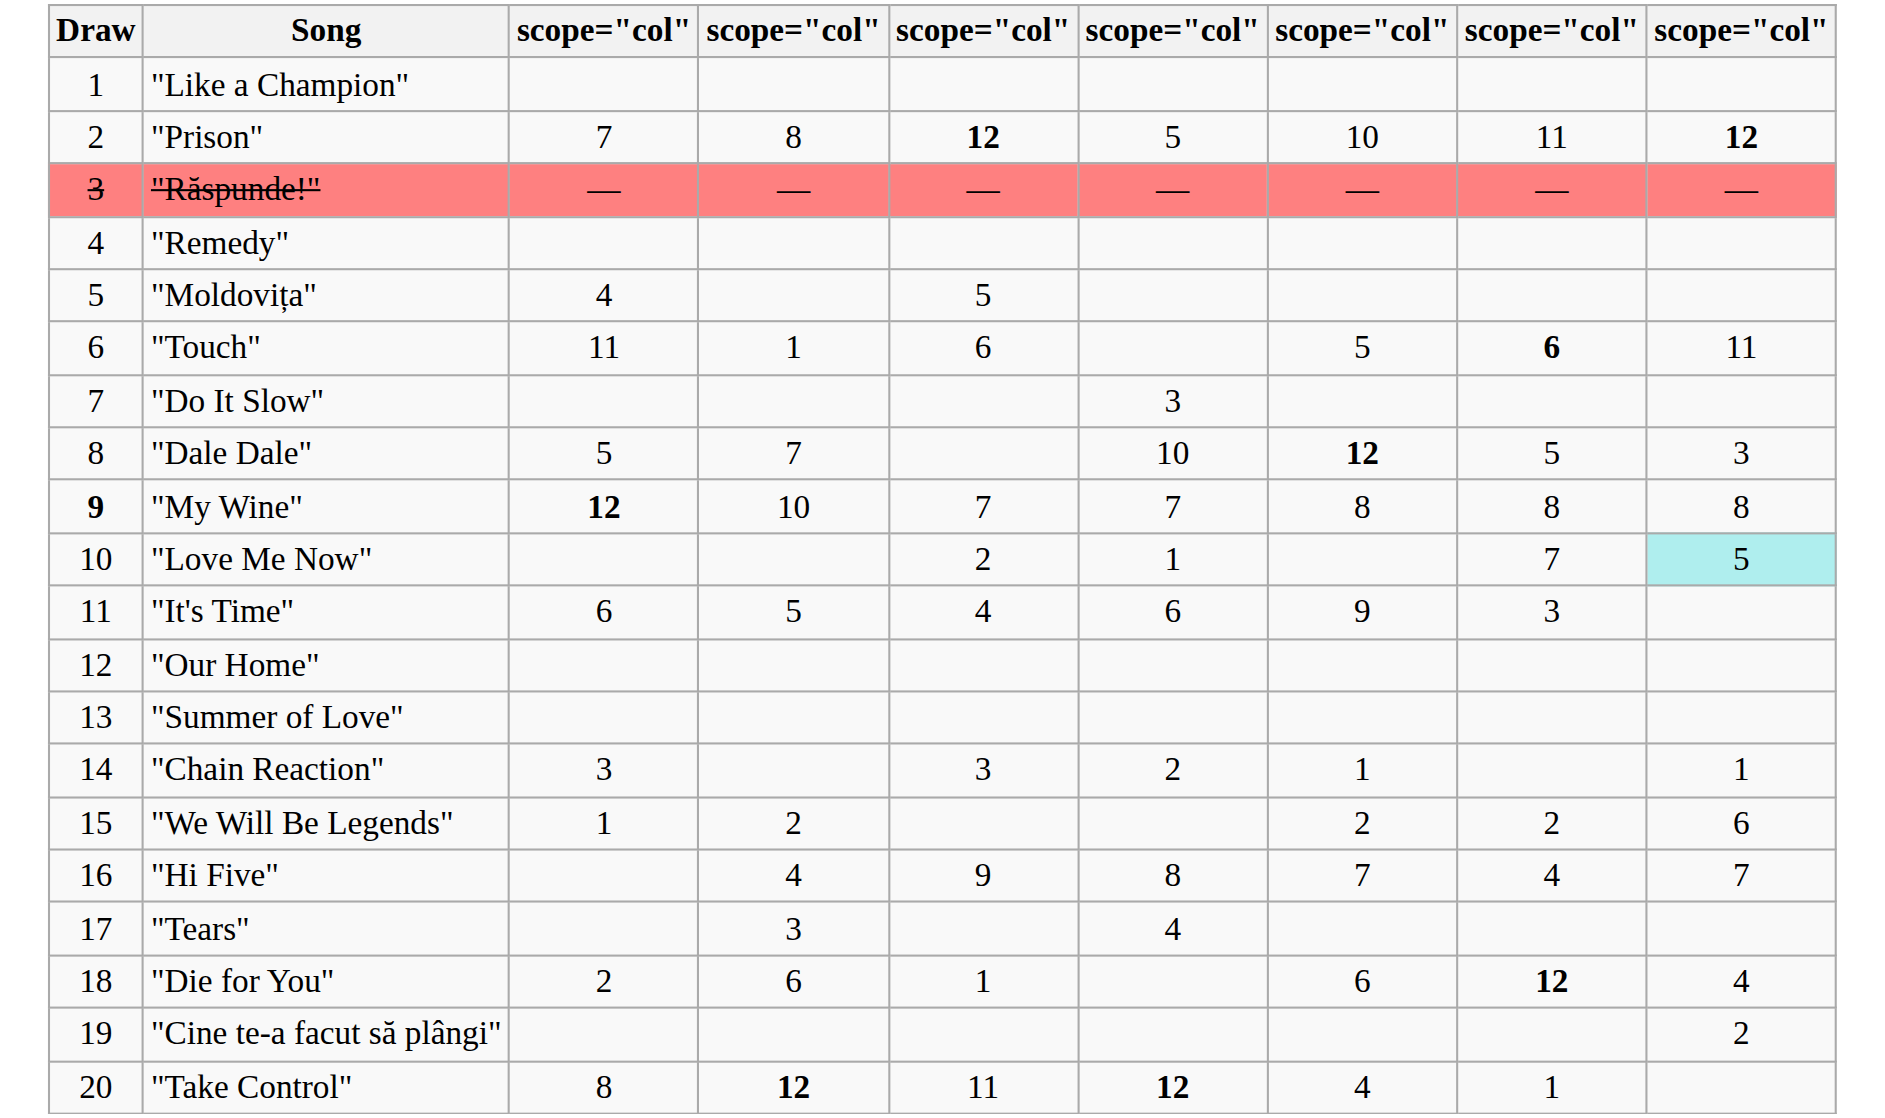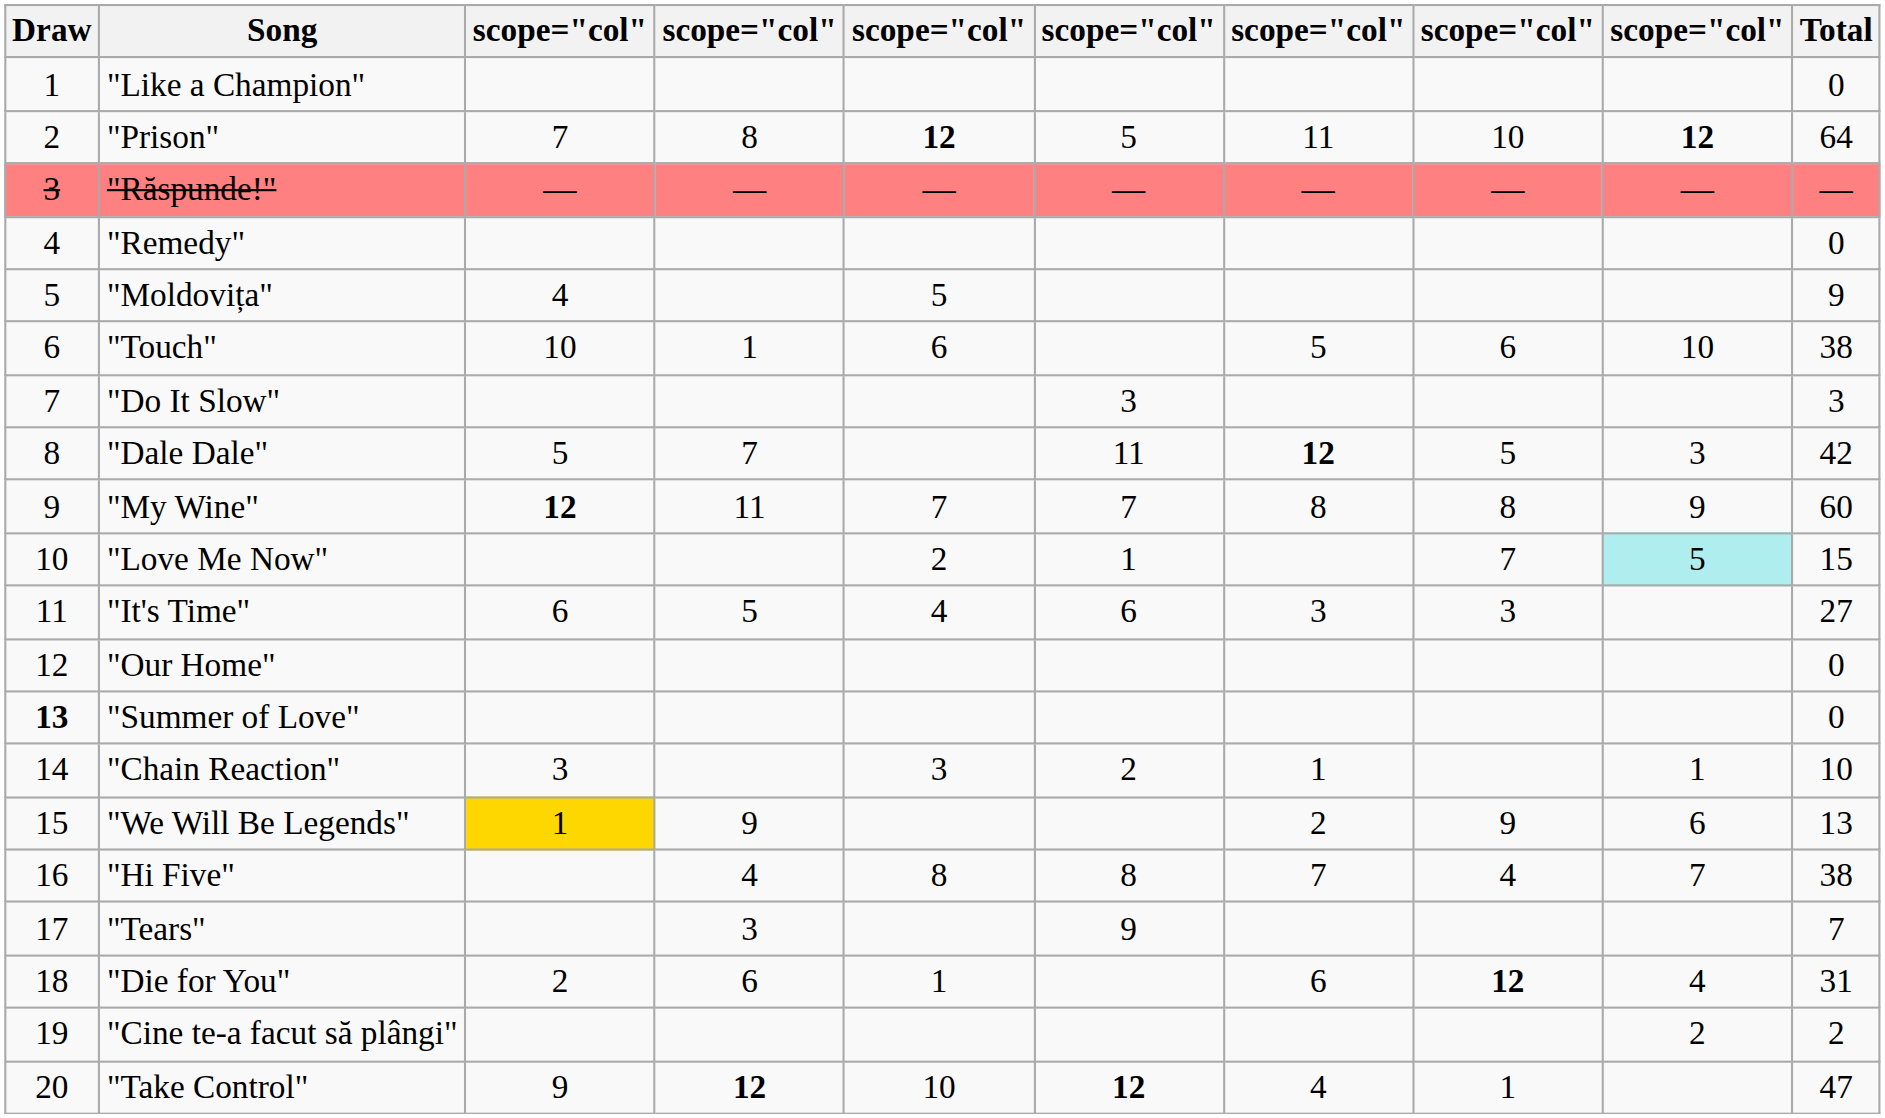+ column: (1836, 30)
(1362, 136) 10 -> (1318, 136) 11
(1552, 136) 11 -> (1508, 136) 10
(604, 347) 11 -> (560, 347) 10
(1552, 347) bold -> (1508, 347) normal
(1741, 347) 11 -> (1697, 347) 10
(1173, 453) 10 -> (1129, 453) 11
(96, 505) bold -> (52, 505) normal
(794, 505) 10 -> (750, 505) 11
(1741, 505) 8 -> (1697, 505) 9
(1362, 611) 9 -> (1318, 611) 3
(96, 717) normal -> (52, 717) bold
(604, 822) no background -> (560, 822) gold background
(794, 822) 2 -> (750, 822) 9
(1552, 822) 2 -> (1508, 822) 9
(983, 875) 9 -> (939, 875) 8
(1173, 928) 4 -> (1129, 928) 9
(604, 1086) 8 -> (560, 1086) 9
(983, 1086) 11 -> (939, 1086) 10
